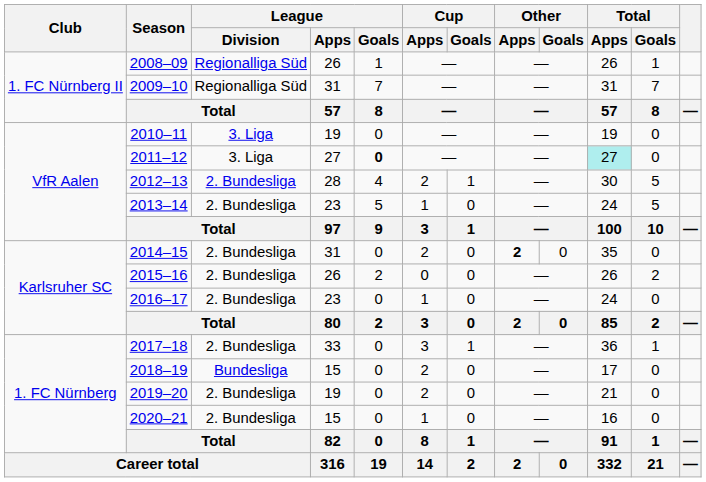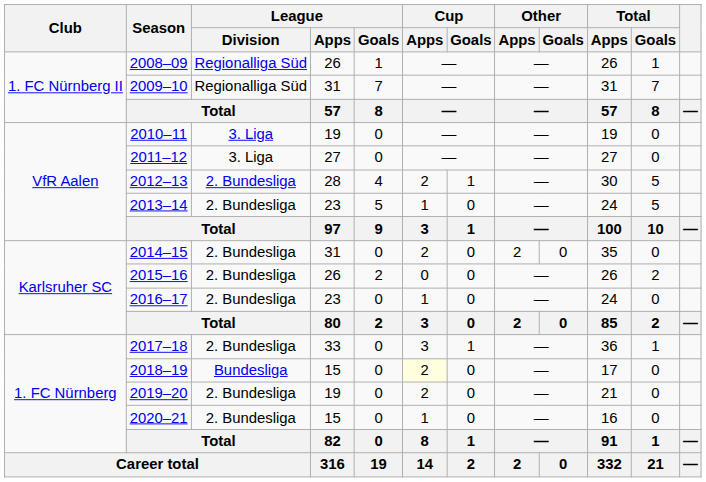(379, 157) bold -> (379, 157) normal
(609, 157) paleturquoise background -> (609, 157) no background
(517, 252) bold -> (517, 252) normal
(425, 370) no background -> (425, 370) lightyellow background
